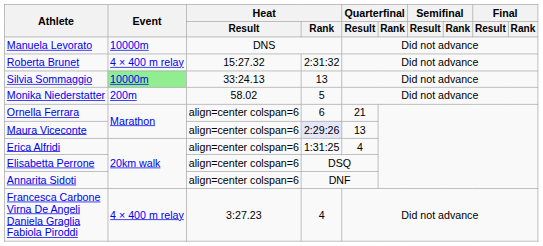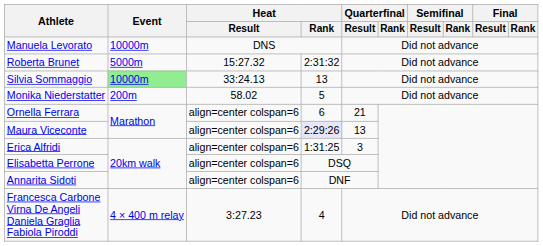(147, 63) 4 × 400 m relay -> (126, 63) 5000m
(360, 147) 4 -> (360, 147) 3
